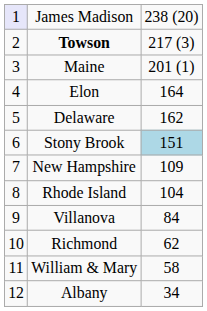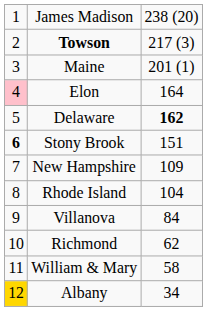(16, 17) lavender background -> (16, 17) no background
(16, 92) no background -> (16, 92) pink background
(171, 117) normal -> (171, 117) bold
(16, 142) normal -> (16, 142) bold
(171, 142) lightblue background -> (171, 142) no background
(16, 293) no background -> (16, 293) gold background
